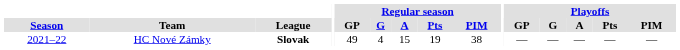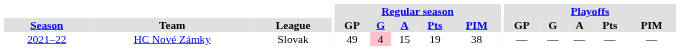(293, 39) bold -> (293, 39) normal
(381, 39) no background -> (381, 39) pink background
